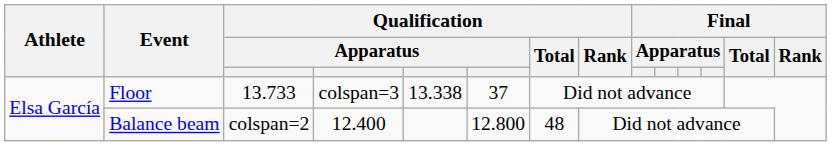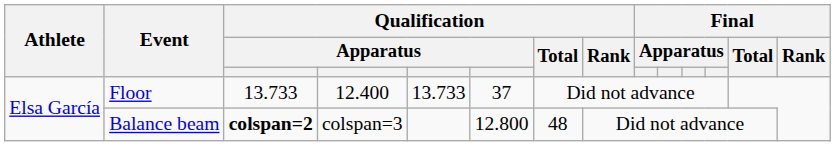(359, 92) colspan=3 -> (362, 92) 12.400
(435, 92) 13.338 -> (439, 92) 13.733
(269, 124) normal -> (271, 124) bold
(359, 124) 12.400 -> (362, 124) colspan=3
